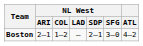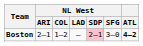(95, 35) no background -> (95, 35) pink background
(130, 35) normal -> (130, 35) bold
